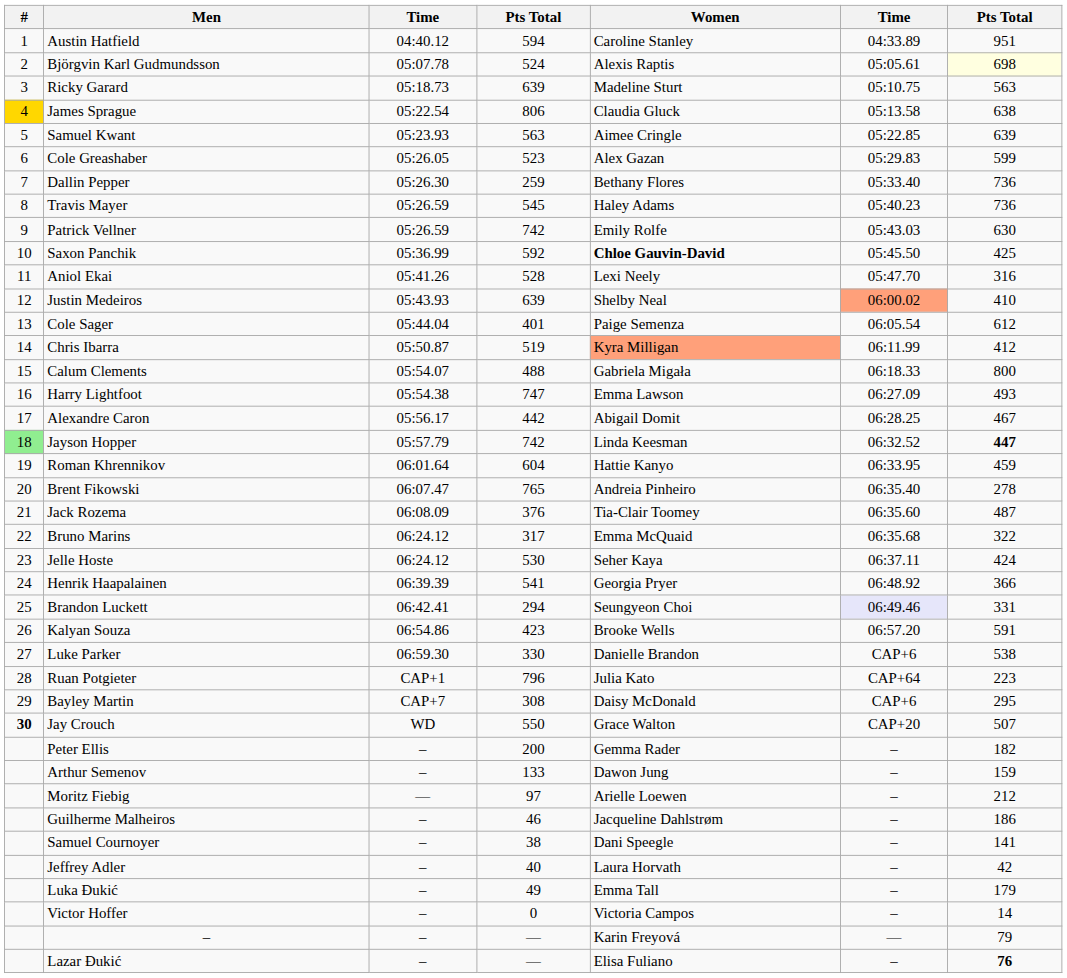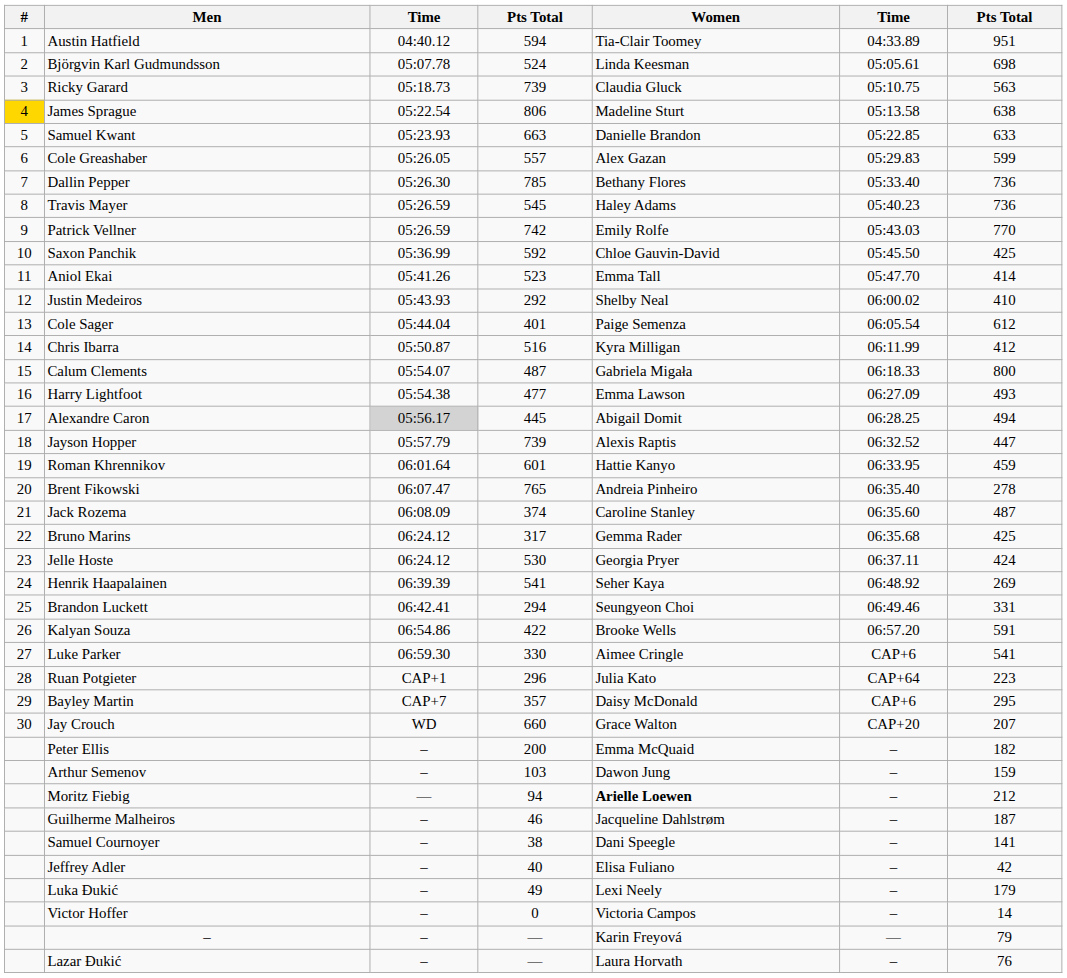(643, 40) Caroline Stanley -> (648, 40) Tia-Clair Toomey
(634, 64) Alexis Raptis -> (642, 64) Linda Keesman
(1005, 64) lightyellow background -> (1004, 64) no background
(533, 87) 639 -> (535, 87) 739
(638, 87) Madeline Sturt -> (639, 87) Claudia Gluck
(637, 111) Claudia Gluck -> (640, 111) Madeline Sturt
(533, 135) 563 -> (535, 135) 663
(638, 135) Aimee Cringle -> (648, 135) Danielle Brandon
(1005, 135) 639 -> (1004, 135) 633
(533, 158) 523 -> (535, 158) 557
(533, 182) 259 -> (535, 182) 785
(1005, 229) 630 -> (1004, 229) 770
(659, 253) bold -> (658, 253) normal
(533, 276) 528 -> (535, 276) 523
(627, 276) Lexi Neely -> (628, 276) Emma Tall
(1005, 276) 316 -> (1004, 276) 414
(533, 300) 639 -> (535, 300) 292
(894, 300) lightsalmon background -> (894, 300) no background
(533, 347) 519 -> (535, 347) 516
(636, 347) lightsalmon background -> (638, 347) no background
(533, 371) 488 -> (535, 371) 487
(533, 394) 747 -> (535, 394) 477
(423, 418) no background -> (424, 418) lightgrey background
(533, 418) 442 -> (535, 418) 445
(1005, 418) 467 -> (1004, 418) 494
(24, 441) lightgreen background -> (24, 441) no background
(533, 441) 742 -> (535, 441) 739
(641, 441) Linda Keesman -> (636, 441) Alexis Raptis
(1005, 441) bold -> (1004, 441) normal
(533, 465) 604 -> (535, 465) 601
(533, 512) 376 -> (535, 512) 374
(647, 512) Tia-Clair Toomey -> (645, 512) Caroline Stanley
(643, 536) Emma McQuaid -> (639, 536) Gemma Rader
(1005, 536) 322 -> (1004, 536) 425
(628, 559) Seher Kaya -> (637, 559) Georgia Pryer
(635, 583) Georgia Pryer -> (630, 583) Seher Kaya
(1005, 583) 366 -> (1004, 583) 269
(894, 607) lavender background -> (894, 607) no background
(533, 630) 423 -> (535, 630) 422
(646, 654) Danielle Brandon -> (639, 654) Aimee Cringle
(1005, 654) 538 -> (1004, 654) 541
(533, 677) 796 -> (535, 677) 296
(533, 701) 308 -> (535, 701) 357
(24, 725) bold -> (24, 725) normal
(533, 725) 550 -> (535, 725) 660
(1005, 725) 507 -> (1004, 725) 207
(637, 748) Gemma Rader -> (645, 748) Emma McQuaid
(533, 772) 133 -> (535, 772) 103
(533, 795) 97 -> (535, 795) 94
(640, 795) normal -> (644, 795) bold
(1005, 819) 186 -> (1004, 819) 187
(637, 866) Laura Horvath -> (635, 866) Elisa Fuliano
(626, 890) Emma Tall -> (629, 890) Lexi Neely
(633, 961) Elisa Fuliano -> (639, 961) Laura Horvath
(1005, 961) bold -> (1004, 961) normal
